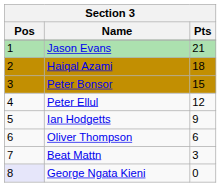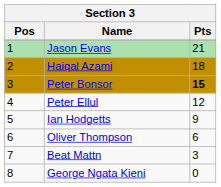(198, 84) normal -> (198, 84) bold
(10, 173) lavender background -> (10, 173) no background
